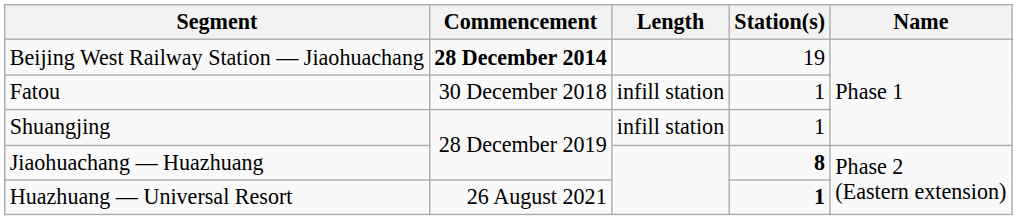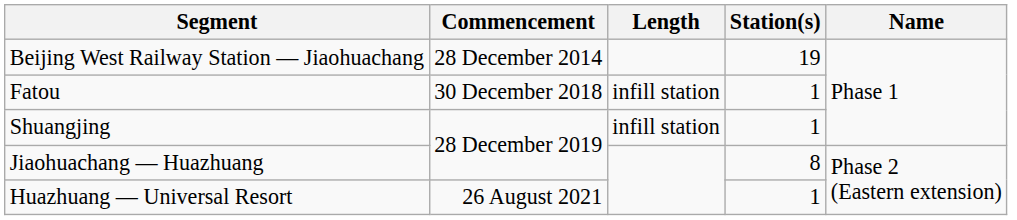(520, 57) bold -> (518, 57) normal
(820, 162) bold -> (815, 162) normal
(820, 197) bold -> (815, 197) normal
